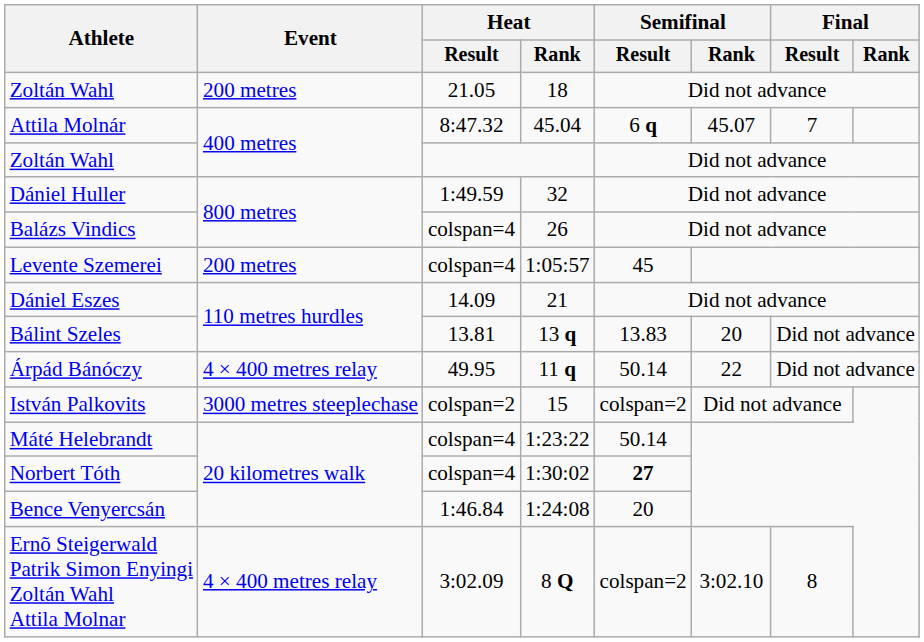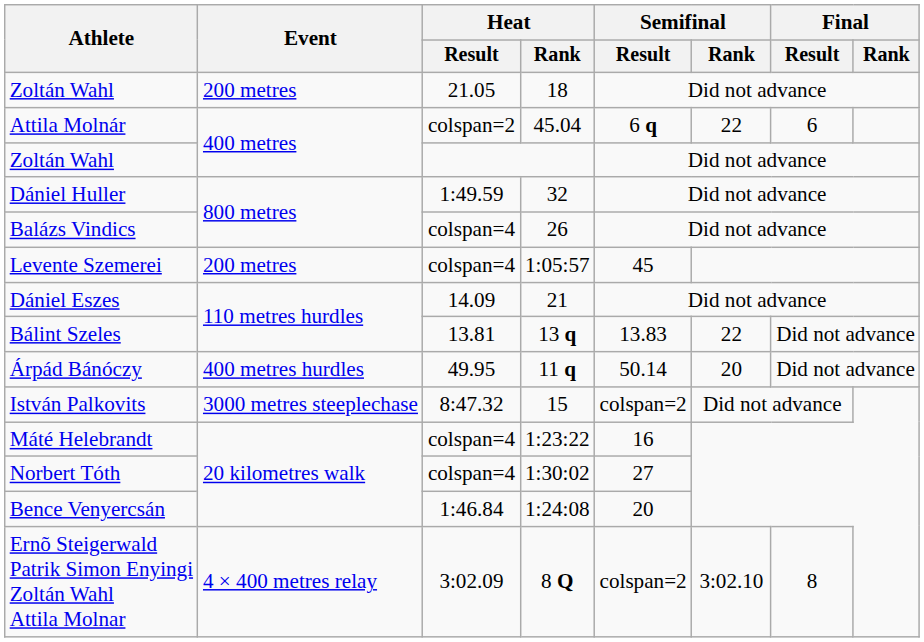(471, 125) 8:47.32 -> (471, 125) colspan=2
(731, 125) 45.07 -> (731, 125) 22
(812, 125) 7 -> (812, 125) 6
(731, 334) 20 -> (731, 334) 22
(290, 369) 4 × 400 metres relay -> (283, 369) 400 metres hurdles
(731, 369) 22 -> (731, 369) 20
(471, 404) colspan=2 -> (471, 404) 8:47.32
(643, 439) 50.14 -> (643, 439) 16
(643, 474) bold -> (643, 474) normal
